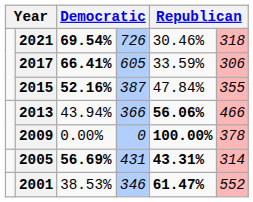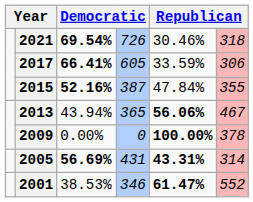(133, 113) 366 -> (133, 113) 365
(232, 113) 466 -> (232, 113) 467
